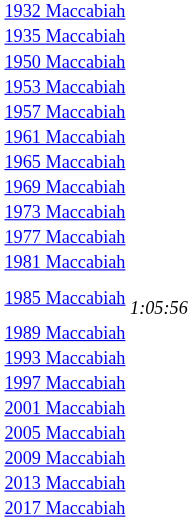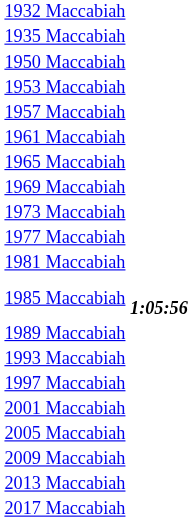(159, 308) normal -> (159, 308) bold
